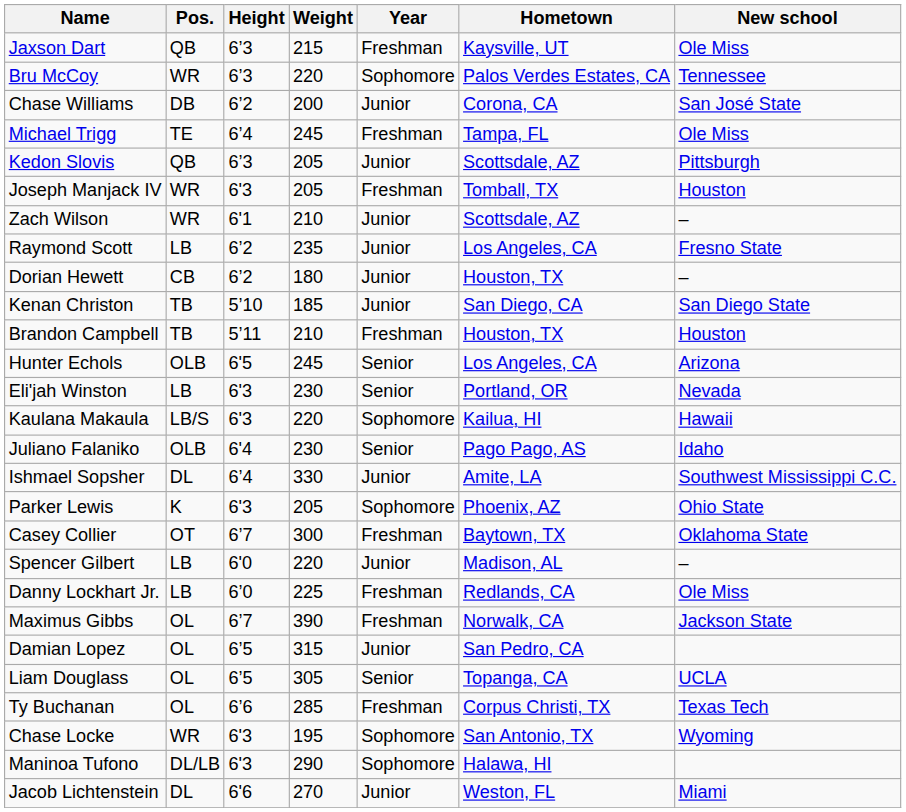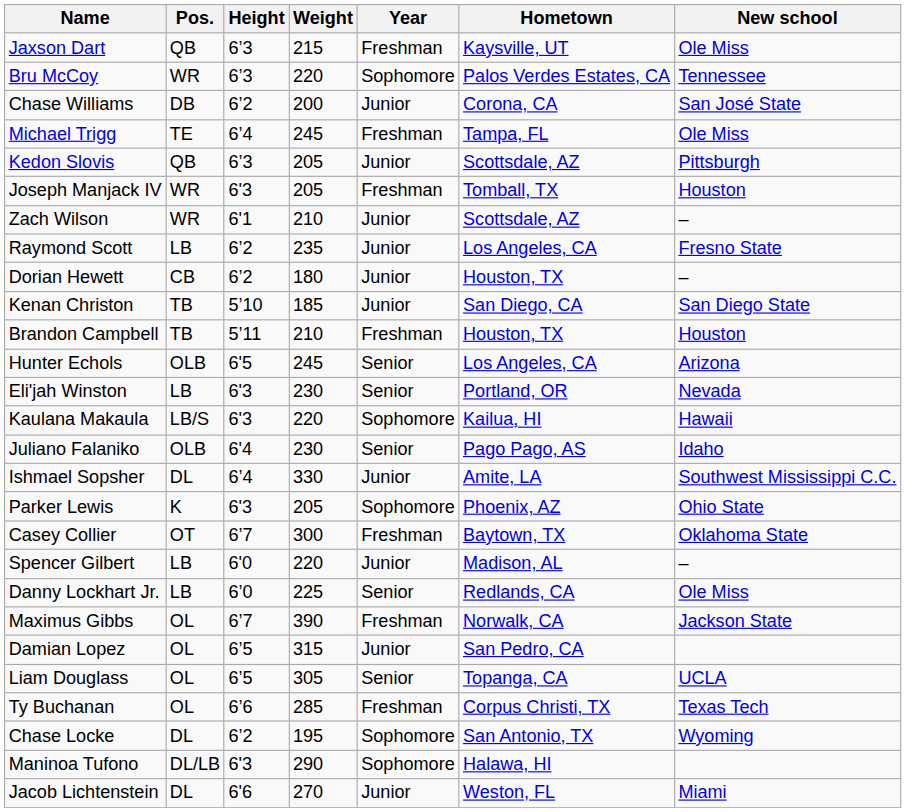(402, 592) Freshman -> (387, 592) Senior
(185, 735) WR -> (181, 735) DL
(240, 735) 6'3 -> (240, 735) 6’2
